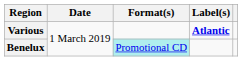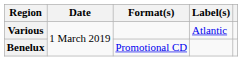(211, 30) bold -> (210, 30) normal
(151, 47) paleturquoise background -> (151, 47) no background
